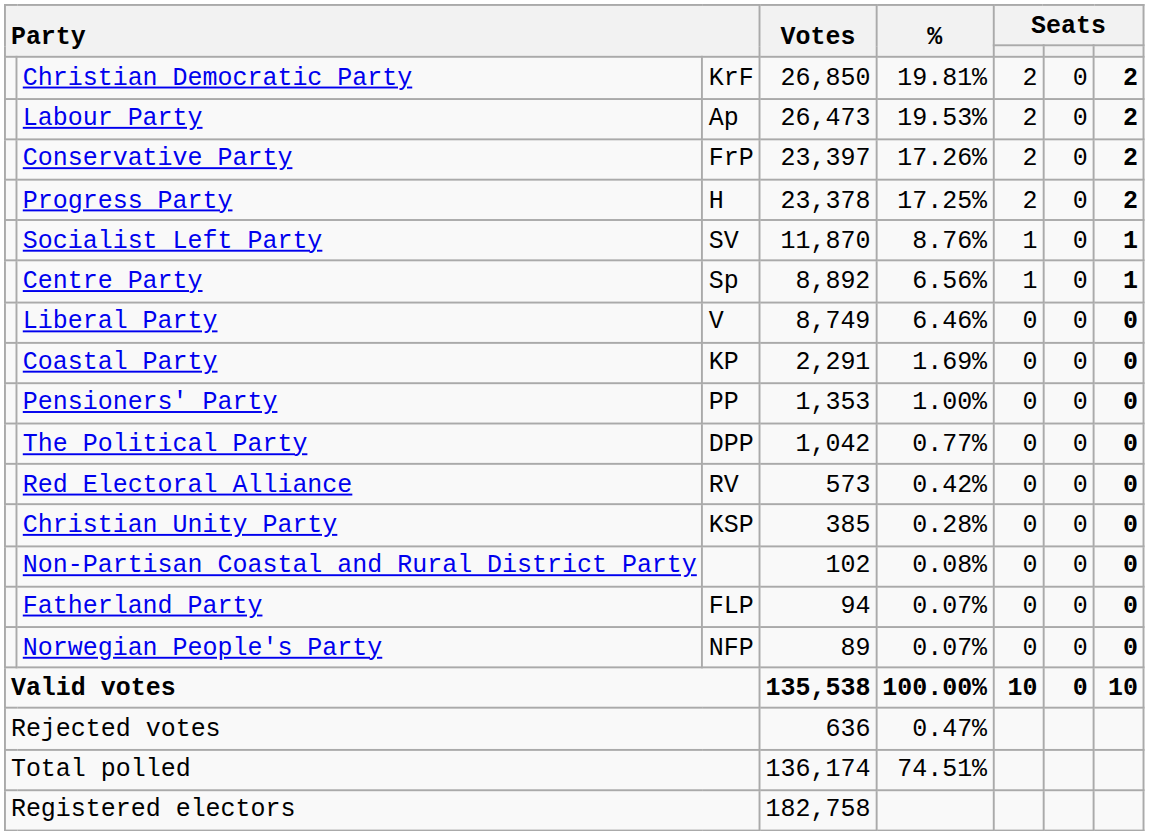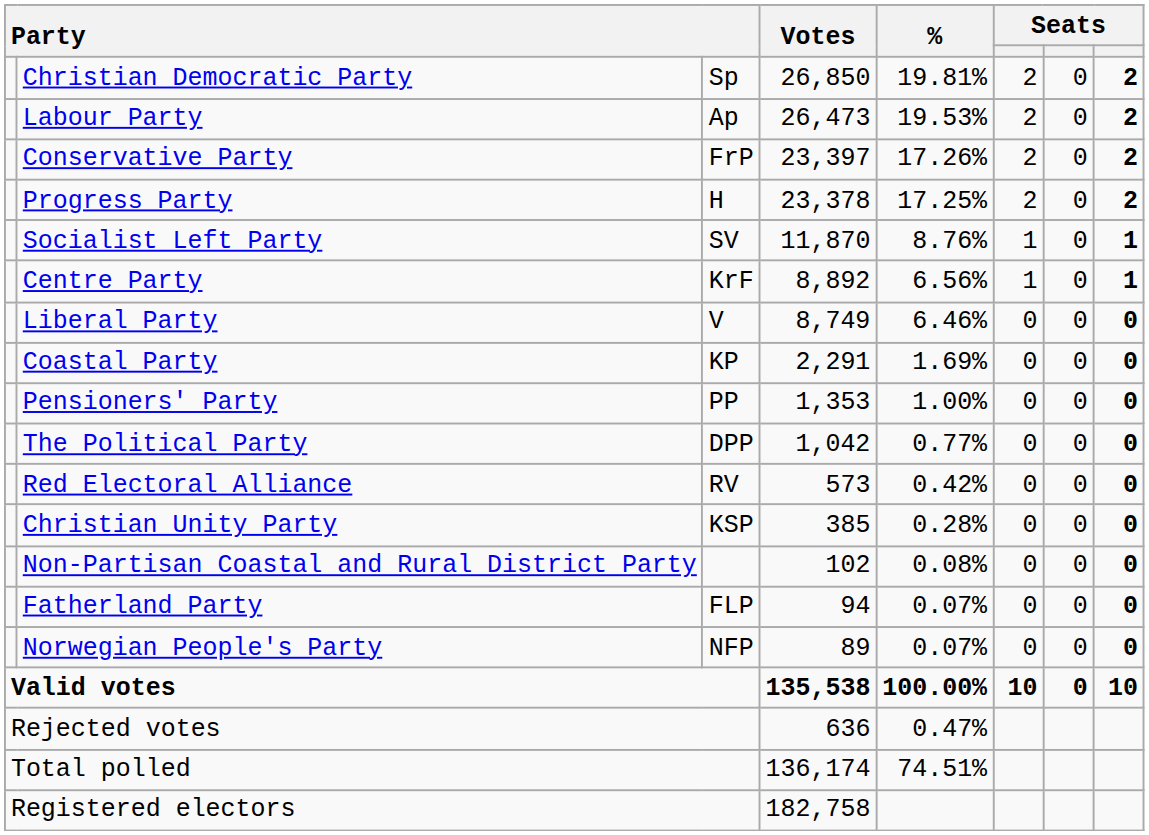(731, 78) KrF -> (724, 78) Sp
(724, 281) Sp -> (731, 281) KrF
